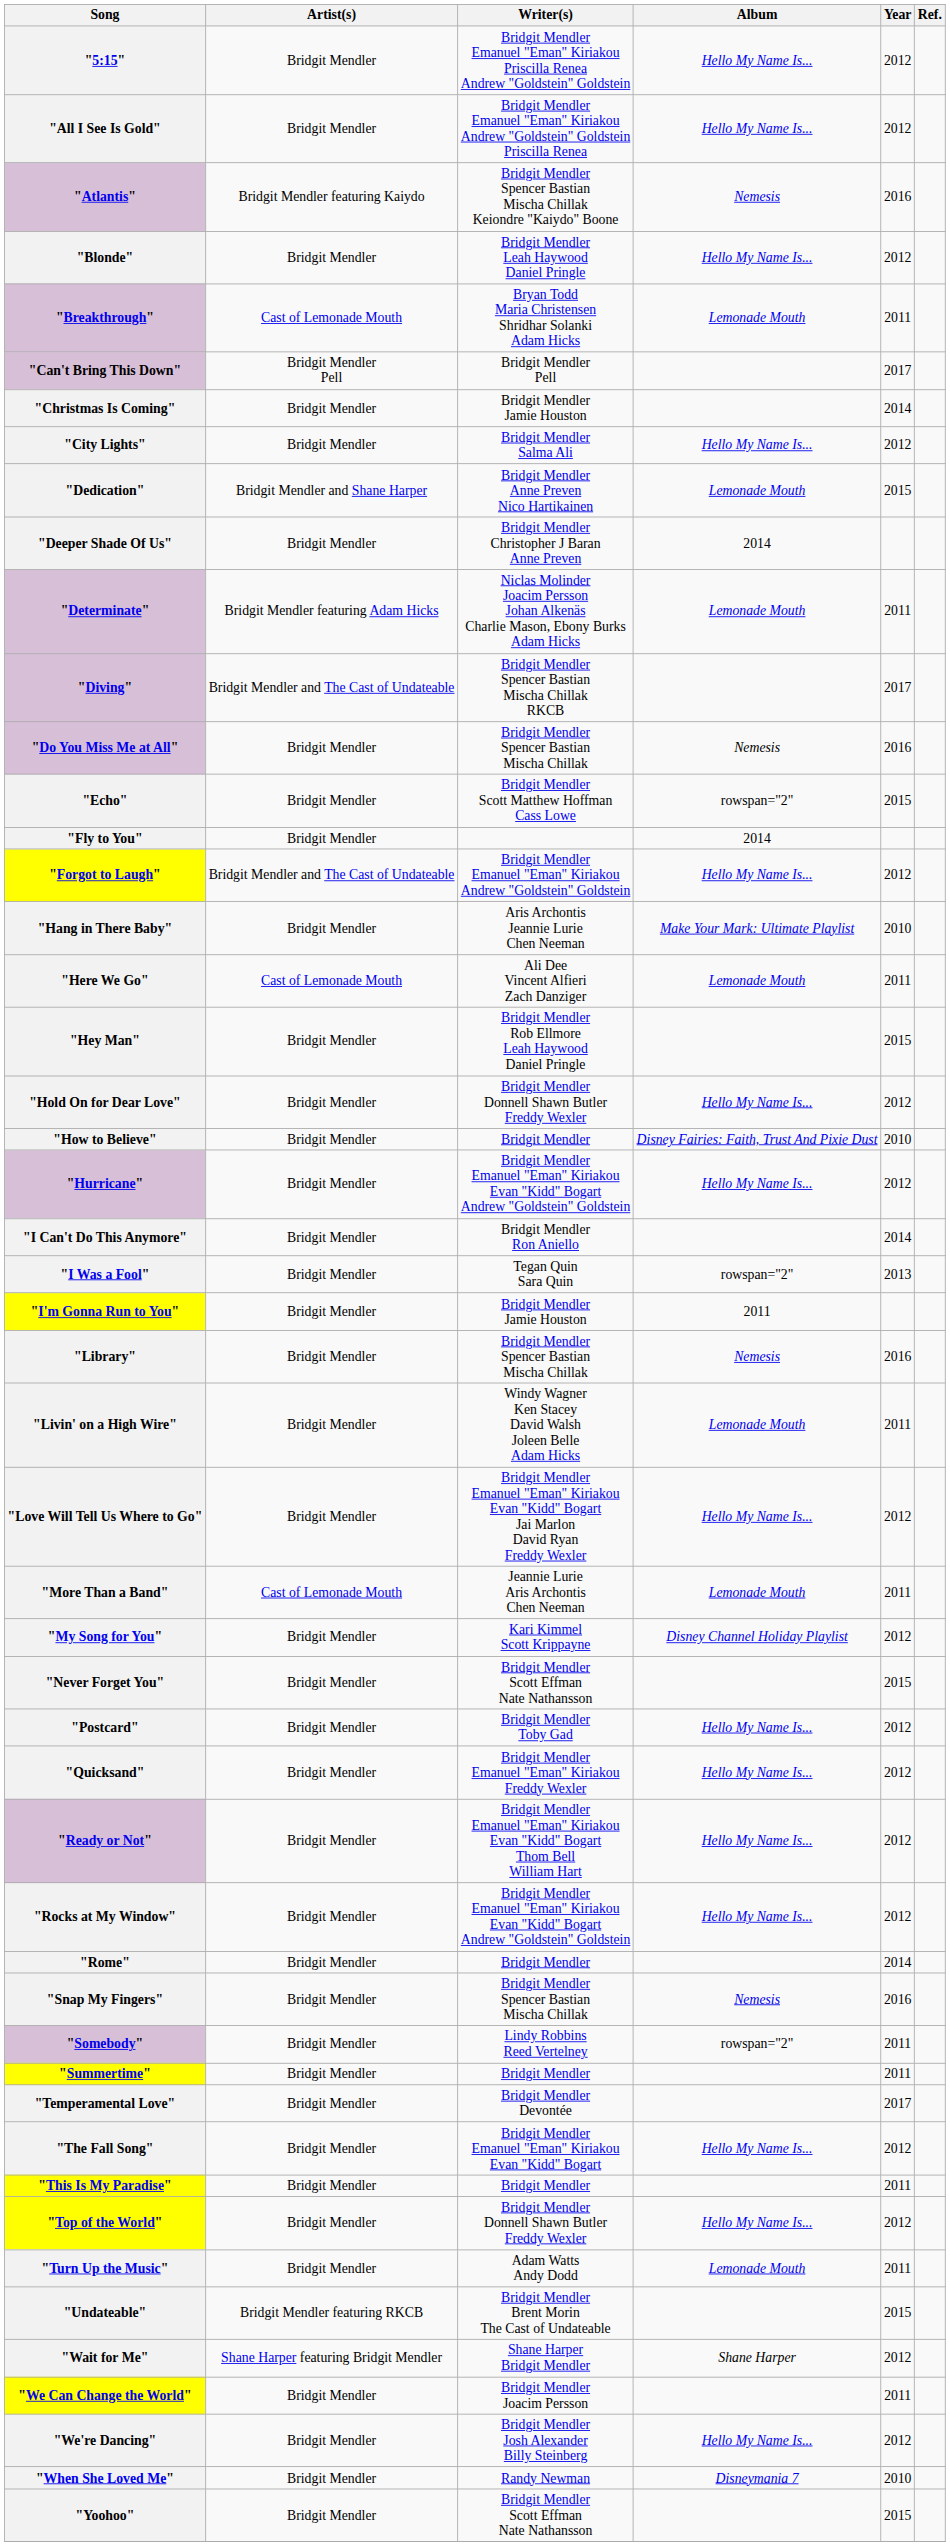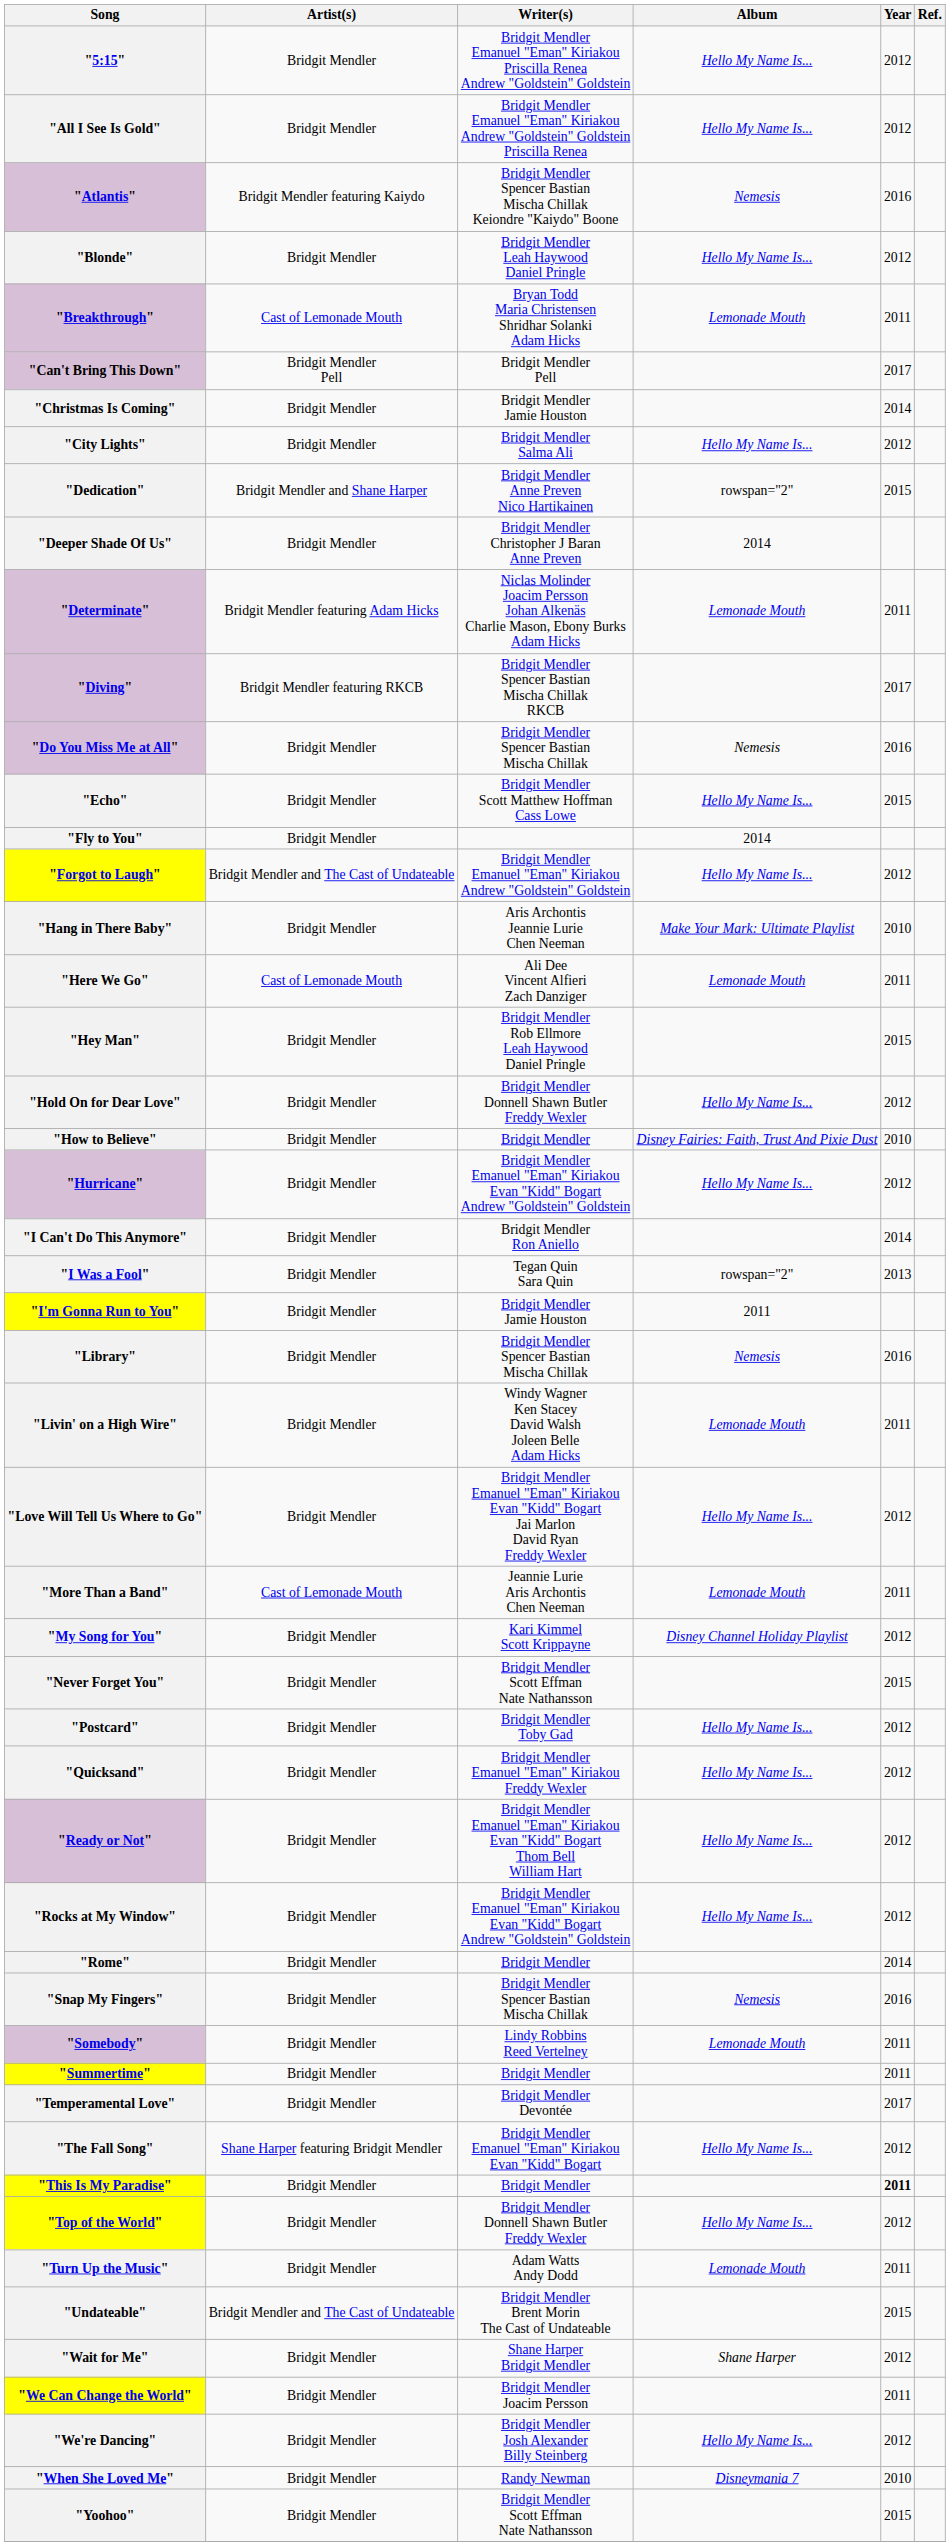(757, 490) Lemonade Mouth -> (757, 490) rowspan="2"
(332, 687) Bridgit Mendler and The Cast of Undateable -> (332, 687) Bridgit Mendler featuring RKCB
(757, 800) rowspan="2" -> (757, 800) Hello My Name Is...
(757, 2044) rowspan="2" -> (757, 2044) Lemonade Mouth
(332, 2148) Bridgit Mendler -> (332, 2148) Shane Harper featuring Bridgit Mendler
(898, 2185) normal -> (898, 2185) bold
(332, 2313) Bridgit Mendler featuring RKCB -> (332, 2313) Bridgit Mendler and The Cast of Undateable
(332, 2358) Shane Harper featuring Bridgit Mendler -> (332, 2358) Bridgit Mendler
